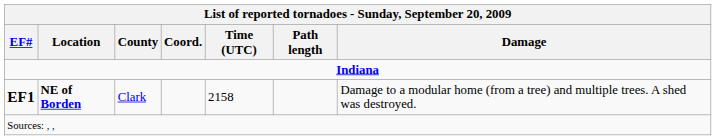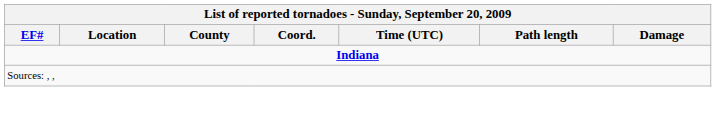- row: (21, 97)
